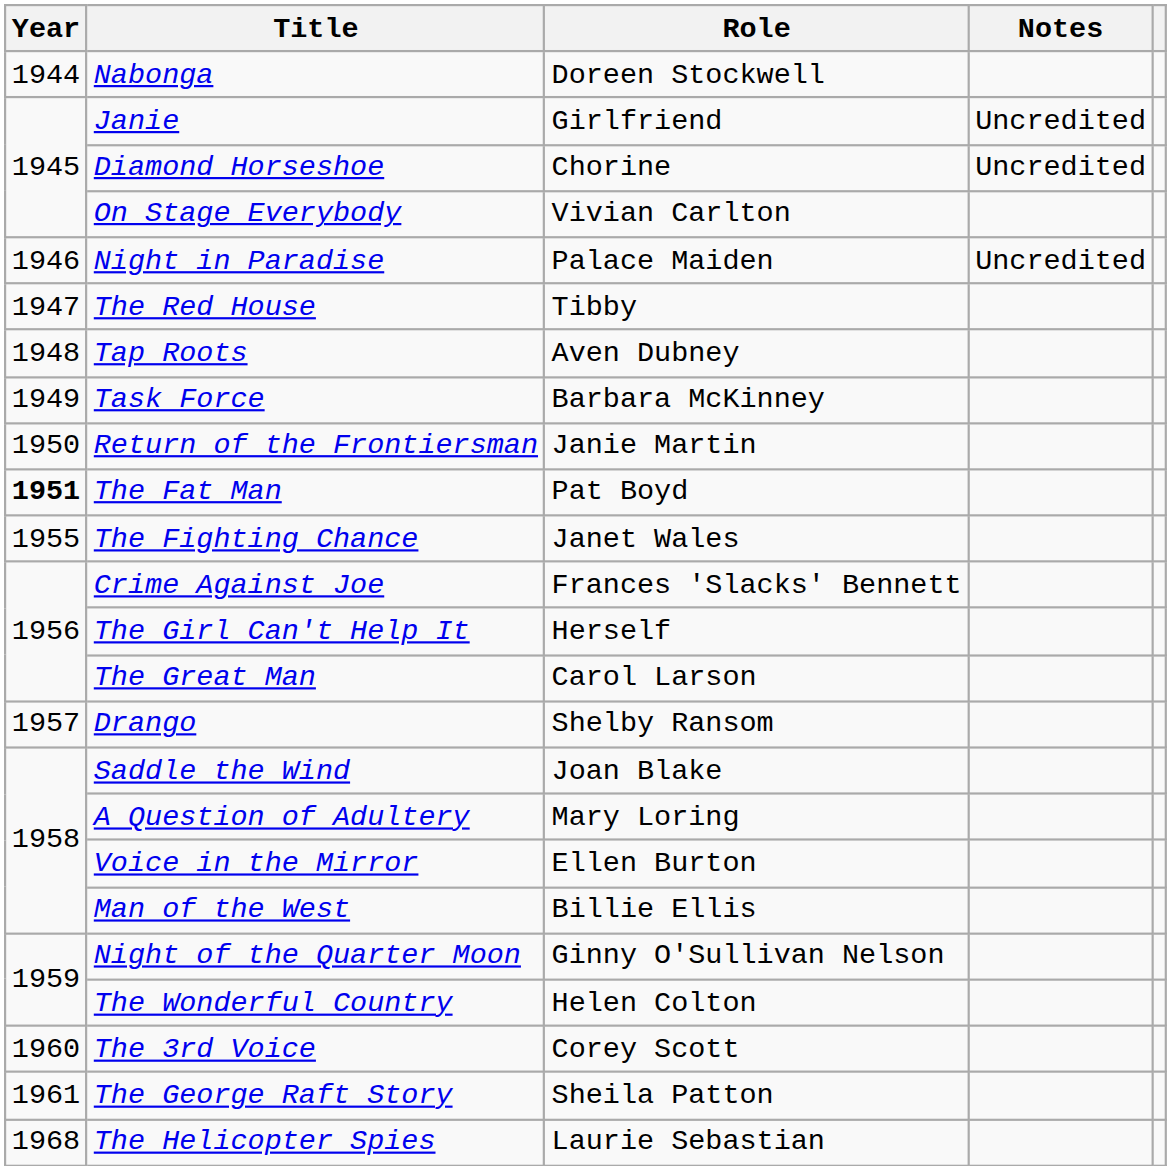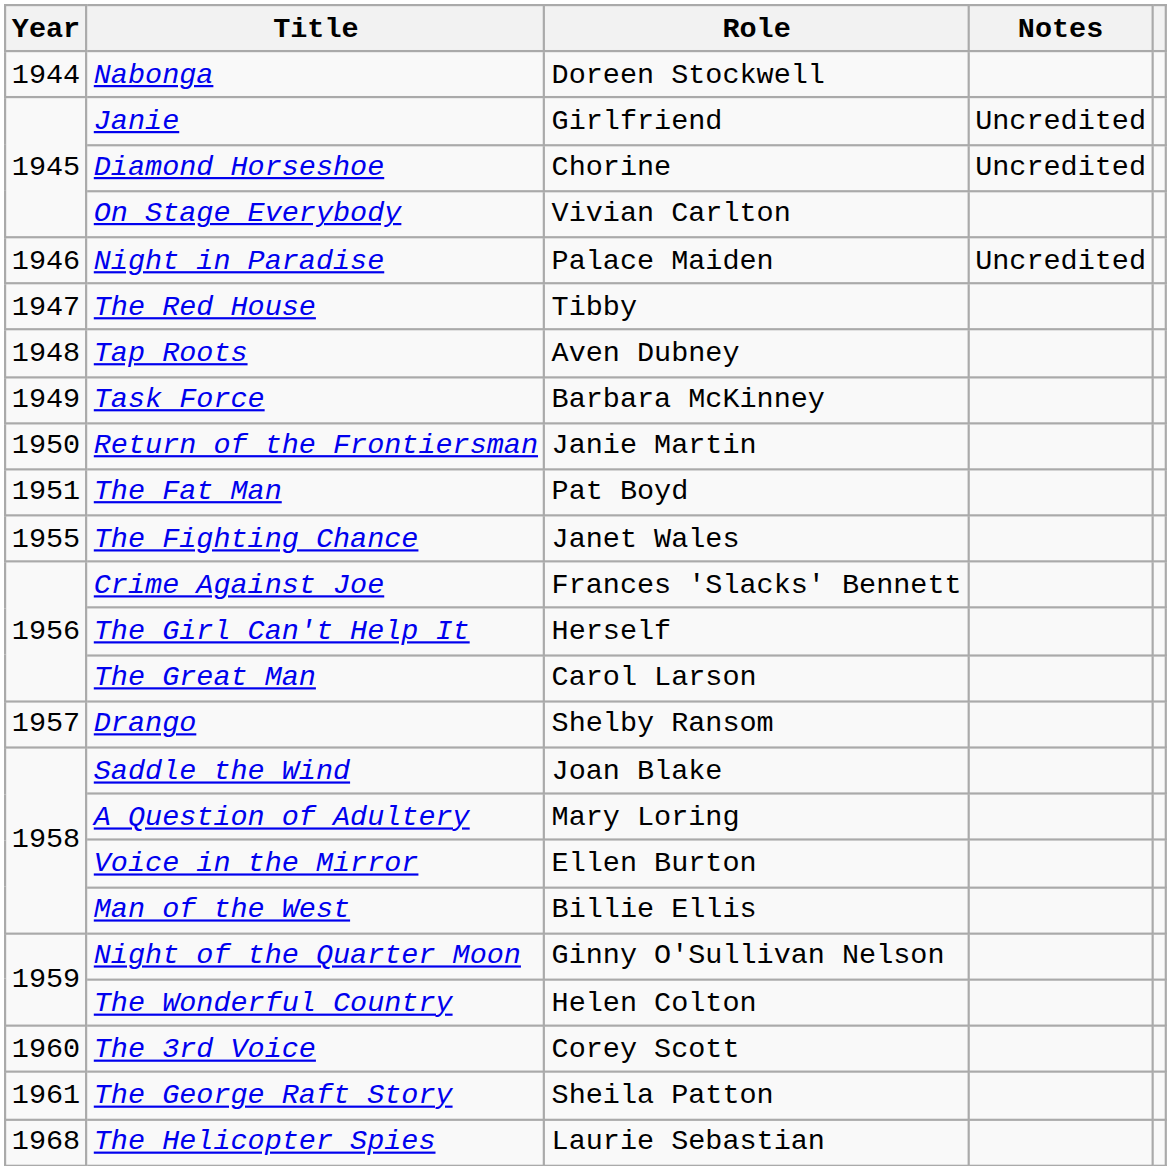(46, 492) bold -> (46, 492) normal
